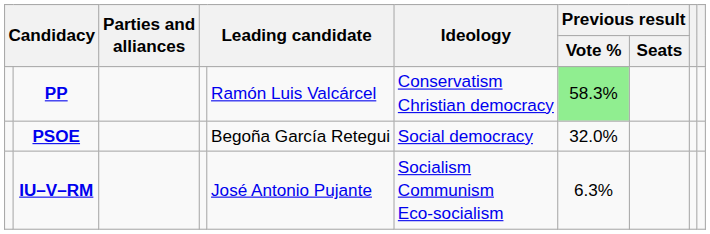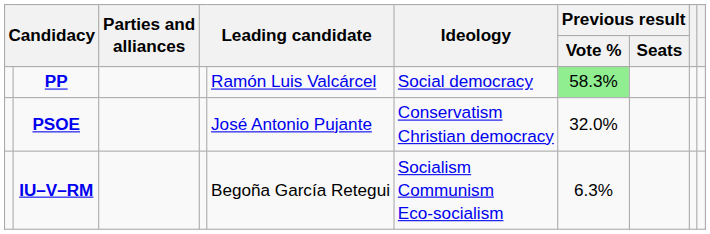(476, 93) Conservatism Christian democracy -> (465, 82) Social democracy
(301, 136) Begoña García Retegui -> (291, 124) José Antonio Pujante
(465, 136) Social democracy -> (476, 124) Conservatism Christian democracy
(291, 190) José Antonio Pujante -> (301, 190) Begoña García Retegui
